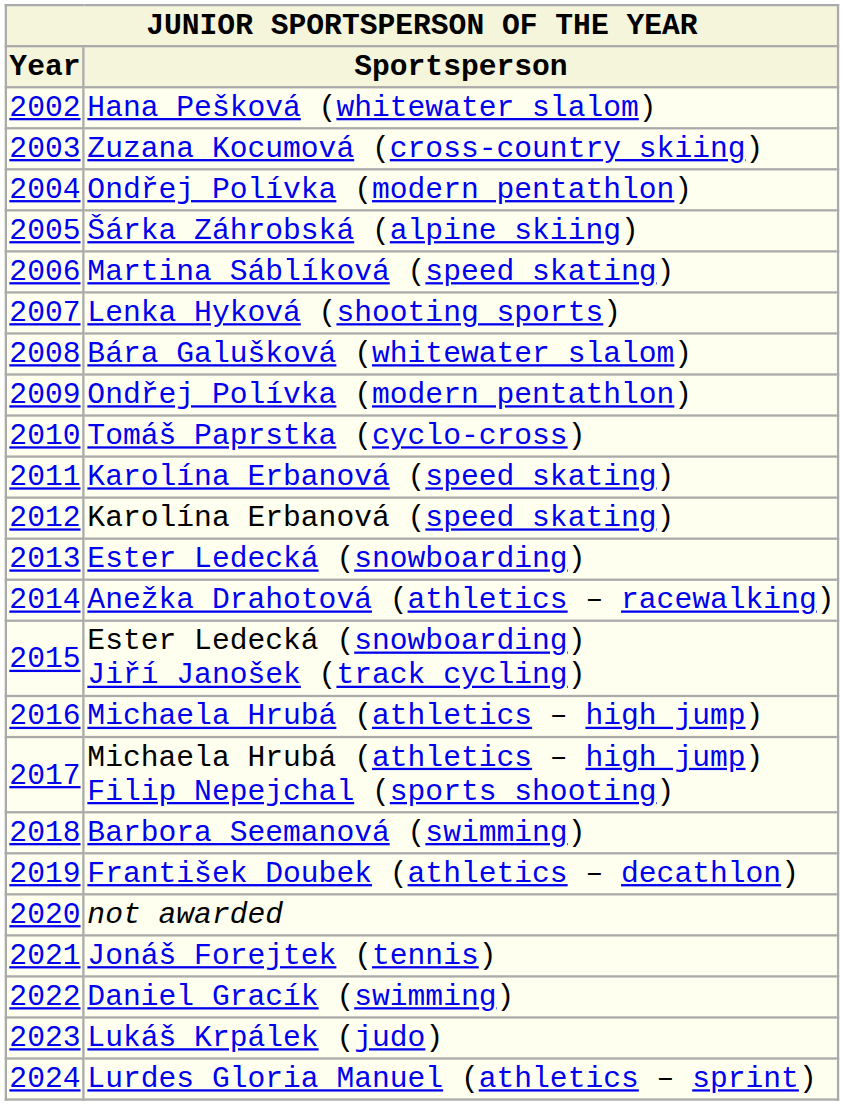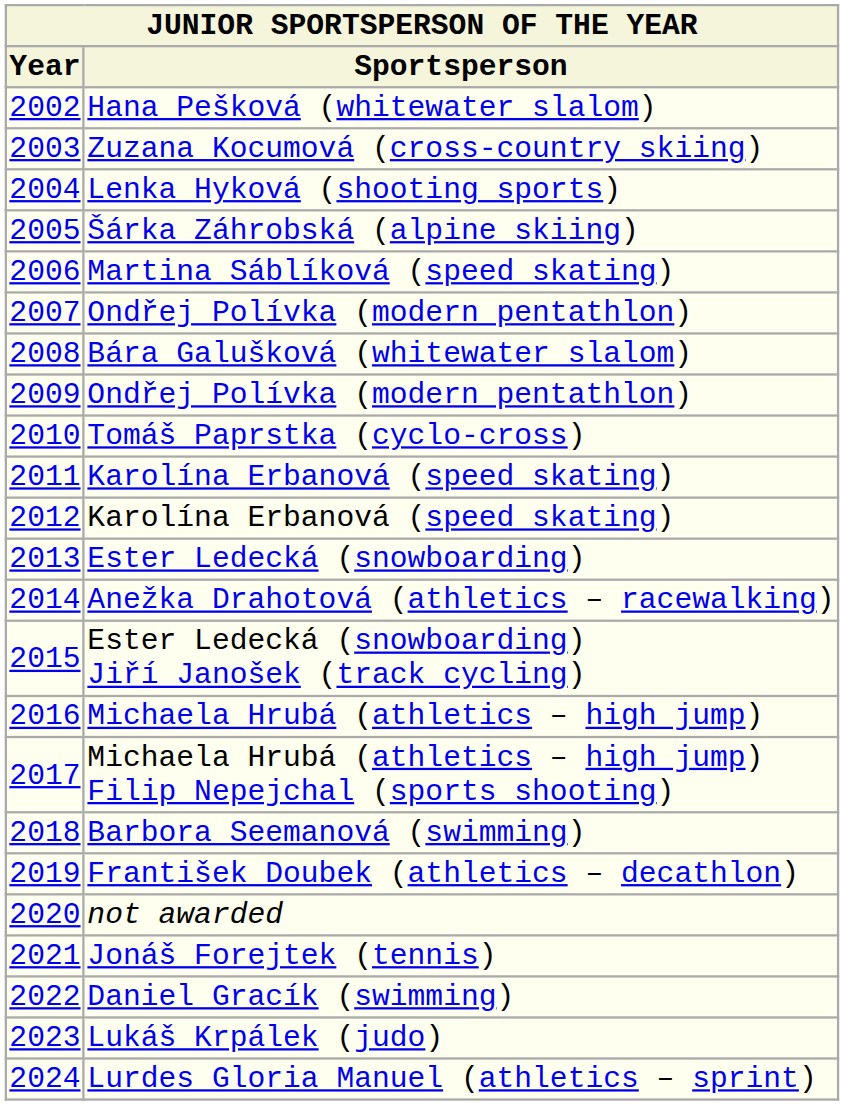(390, 190) Ondřej Polívka (modern pentathlon) -> (354, 190) Lenka Hyková (shooting sports)
(354, 313) Lenka Hyková (shooting sports) -> (390, 313) Ondřej Polívka (modern pentathlon)
